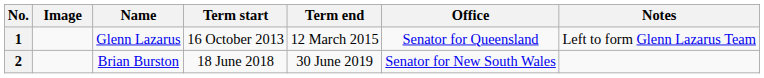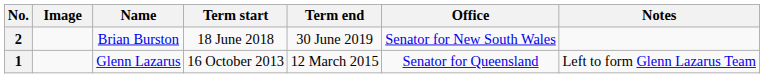rows swapped: (18, 38) <-> (18, 61)
